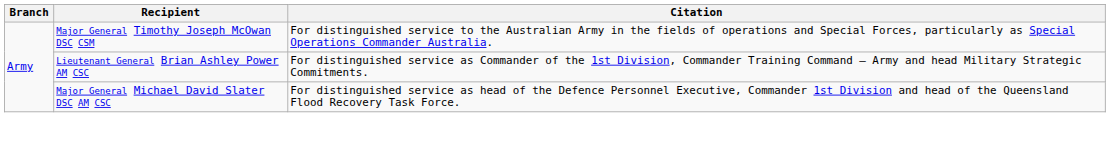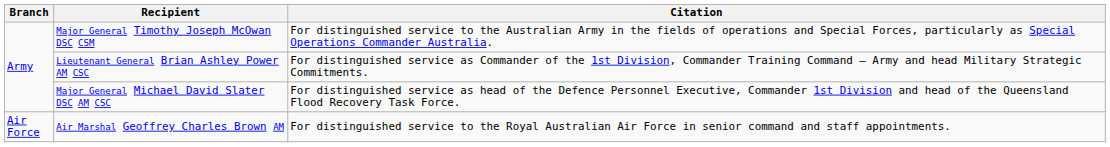+ row: (170, 127)
